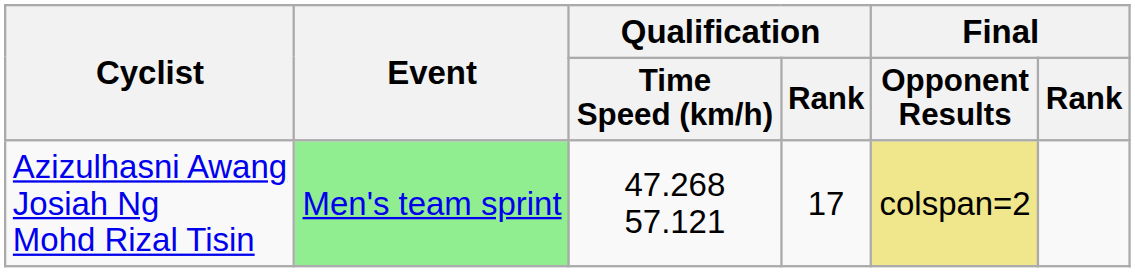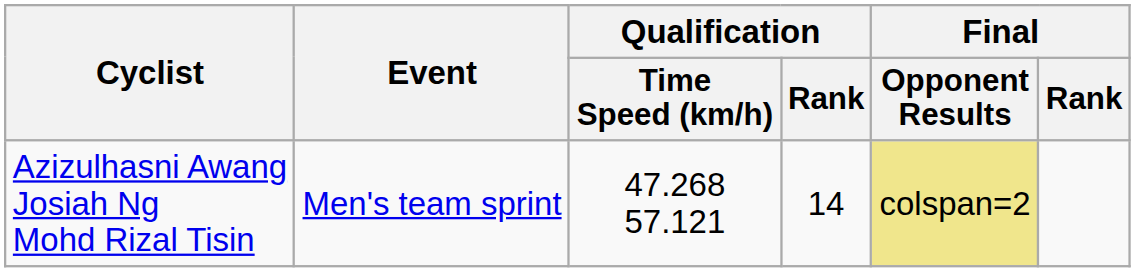(432, 204) lightgreen background -> (432, 204) no background
(826, 204) 17 -> (826, 204) 14
